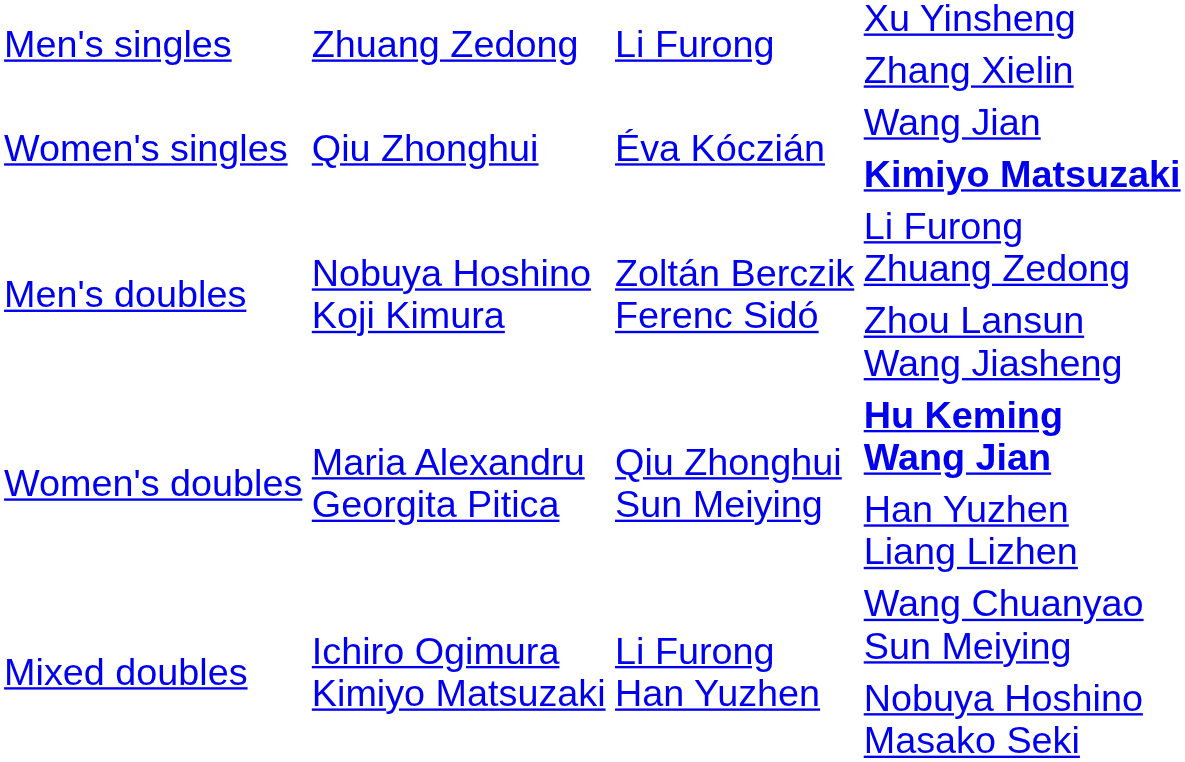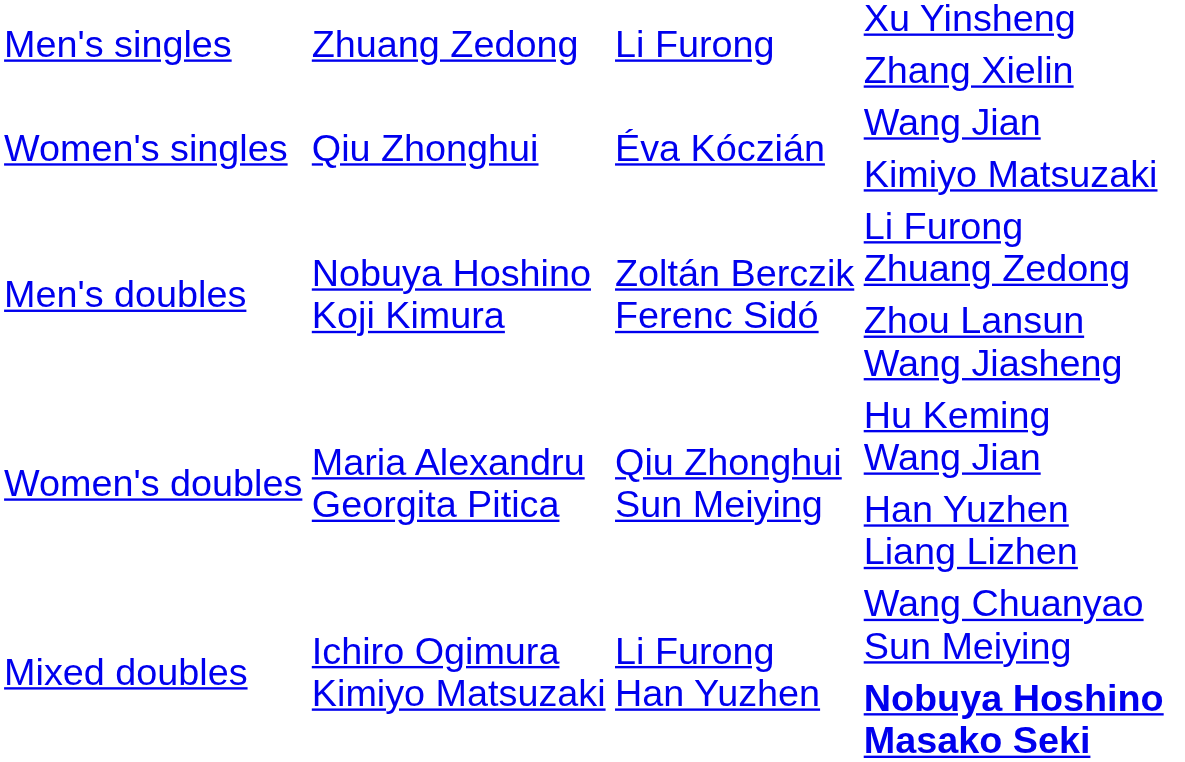(1022, 174) bold -> (1011, 174) normal
(963, 436) bold -> (957, 436) normal
(1003, 719) normal -> (1014, 719) bold
